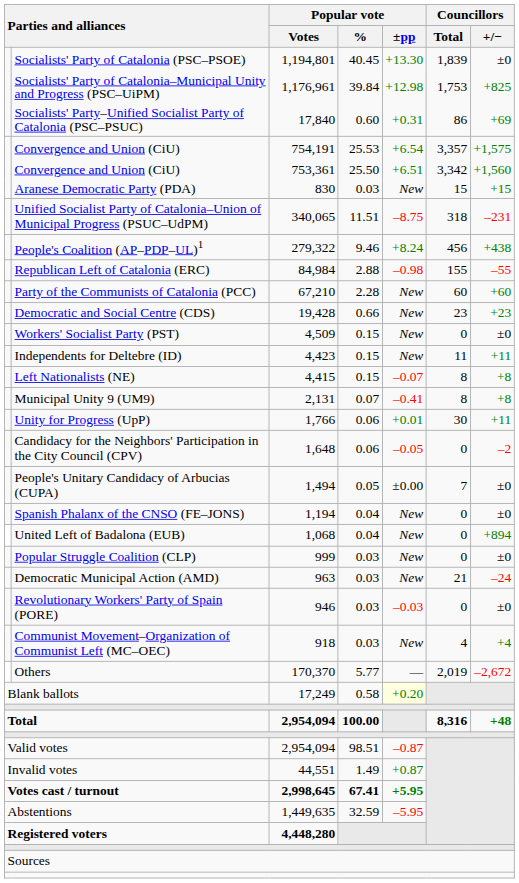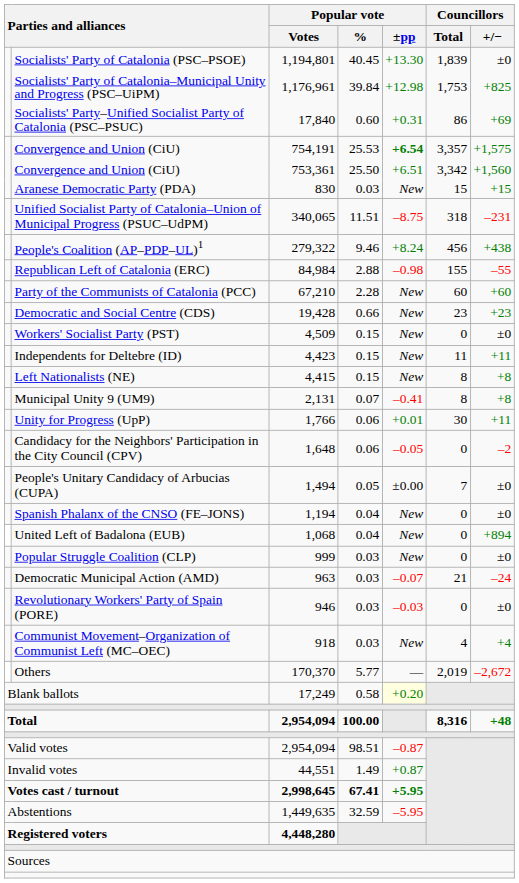(408, 148) normal -> (408, 148) bold
(408, 377) –0.07 -> (411, 377) New
(411, 577) New -> (408, 577) –0.07
